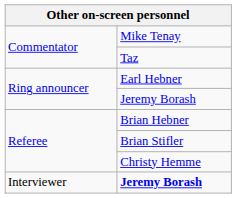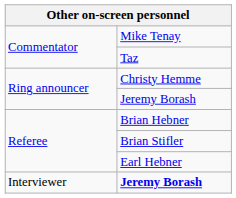(151, 78) Earl Hebner -> (161, 78) Christy Hemme
(161, 161) Christy Hemme -> (151, 161) Earl Hebner
